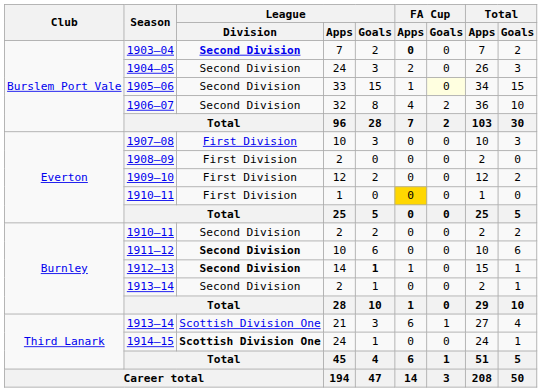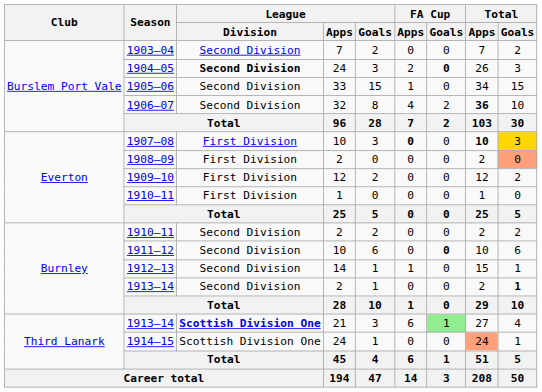(250, 50) bold -> (250, 50) normal
(411, 50) bold -> (411, 50) normal
(250, 68) normal -> (250, 68) bold
(446, 68) normal -> (446, 68) bold
(446, 86) lightyellow background -> (446, 86) no background
(482, 105) normal -> (482, 105) bold
(411, 141) normal -> (411, 141) bold
(482, 141) normal -> (482, 141) bold
(518, 141) no background -> (518, 141) gold background
(518, 159) no background -> (518, 159) lightsalmon background
(411, 196) gold background -> (411, 196) no background
(250, 250) bold -> (250, 250) normal
(446, 250) normal -> (446, 250) bold
(250, 269) bold -> (250, 269) normal
(375, 269) bold -> (375, 269) normal
(518, 287) normal -> (518, 287) bold
(250, 323) normal -> (250, 323) bold
(446, 323) no background -> (446, 323) lightgreen background
(250, 342) bold -> (250, 342) normal
(482, 342) no background -> (482, 342) lightsalmon background
